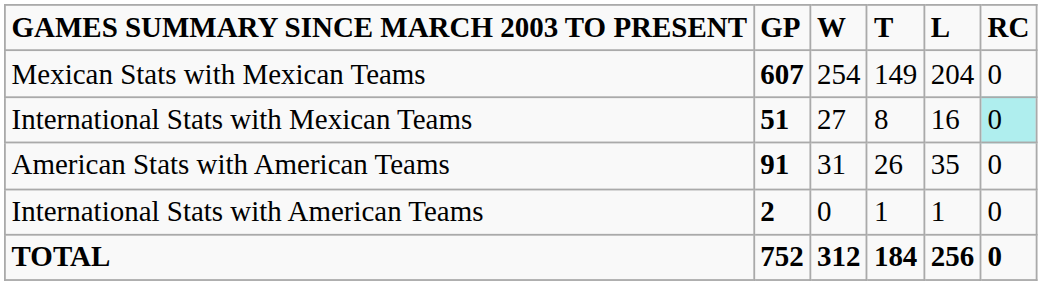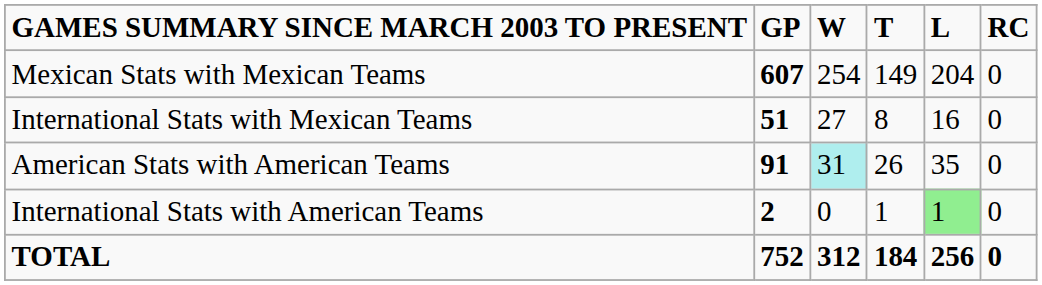(995, 119) paleturquoise background -> (995, 119) no background
(832, 165) no background -> (832, 165) paleturquoise background
(938, 211) no background -> (938, 211) lightgreen background
